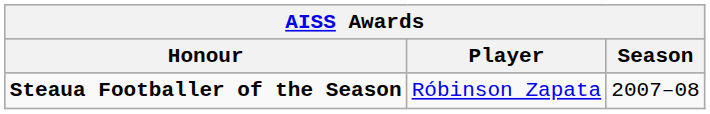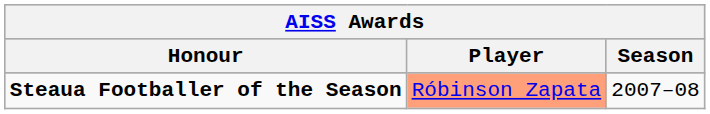(506, 91) no background -> (506, 91) lightsalmon background
